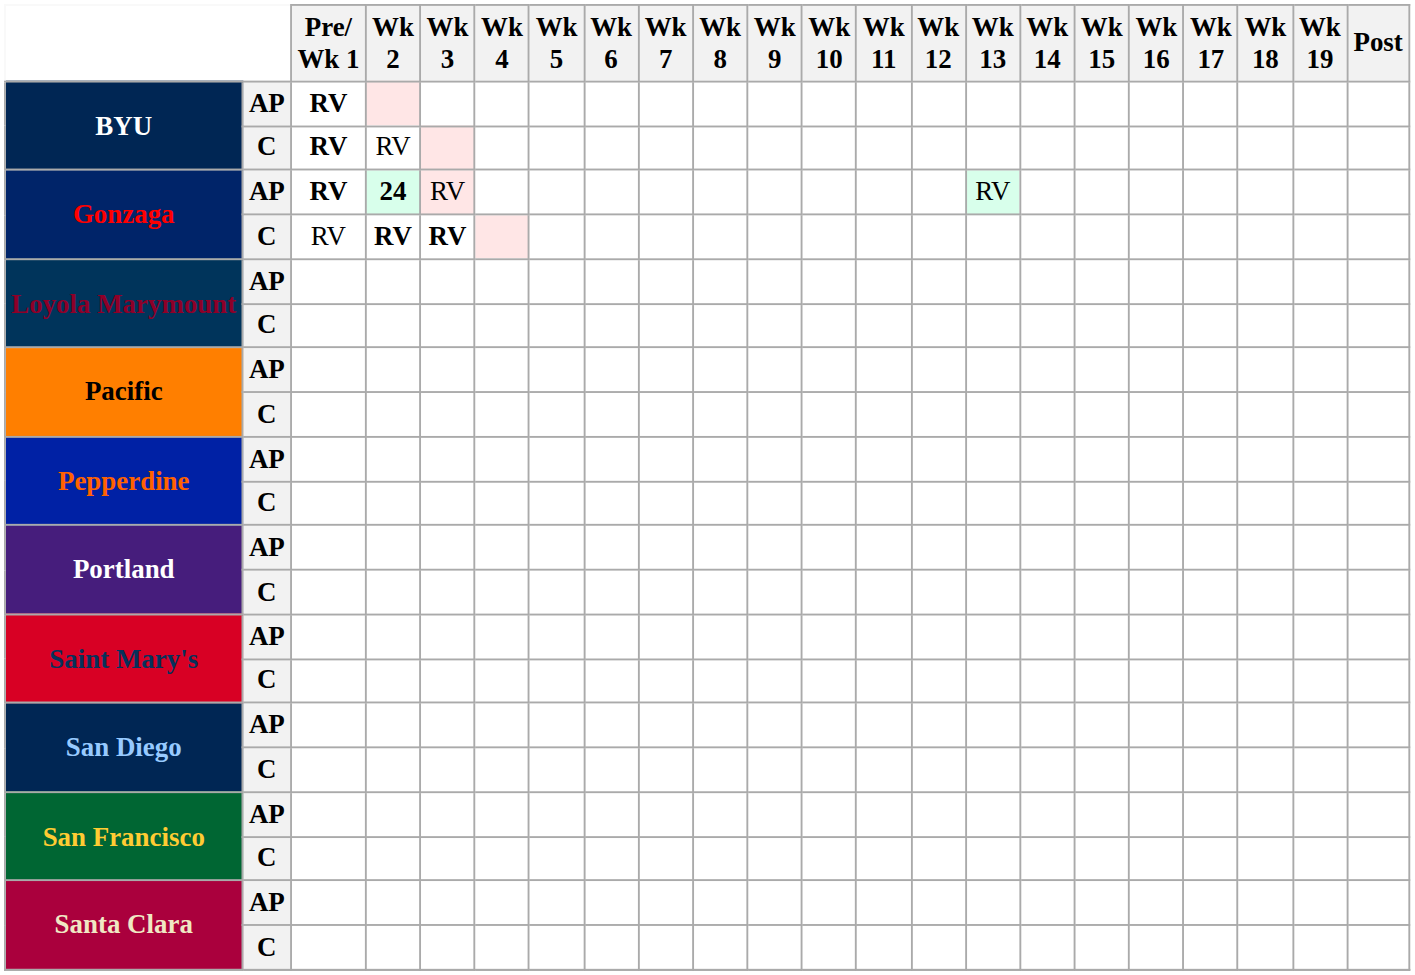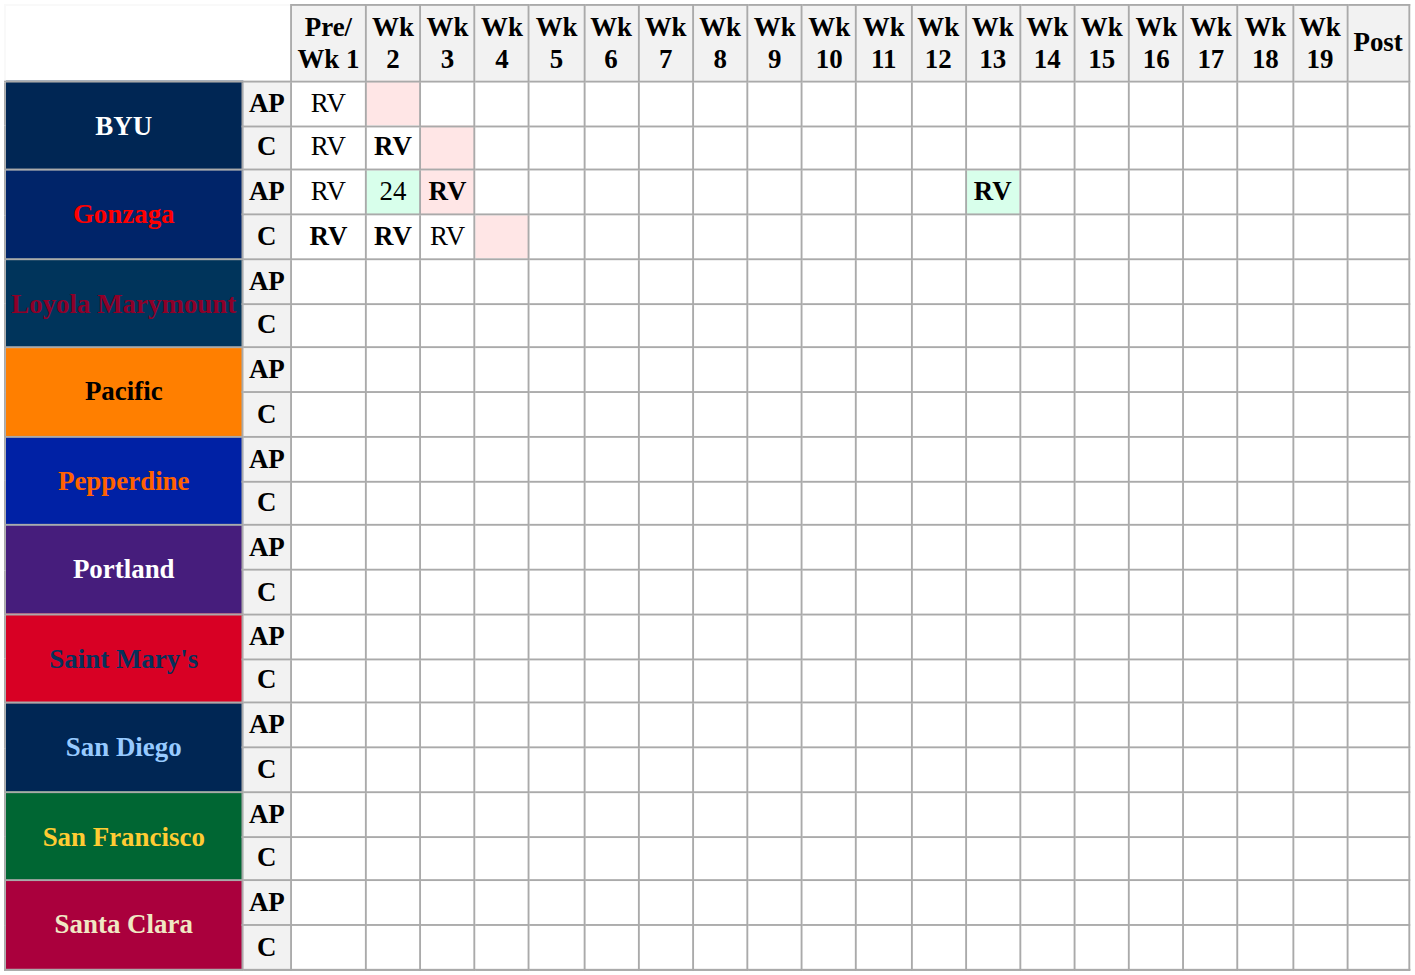(328, 103) bold -> (328, 103) normal
(328, 147) bold -> (328, 147) normal
(393, 147) normal -> (393, 147) bold
(328, 192) bold -> (328, 192) normal
(393, 192) bold -> (393, 192) normal
(448, 192) normal -> (448, 192) bold
(993, 192) normal -> (993, 192) bold
(328, 236) normal -> (328, 236) bold
(448, 236) bold -> (448, 236) normal
